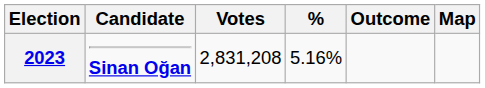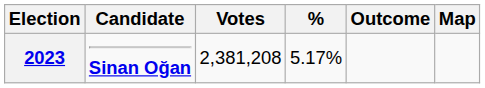(241, 58) 2,831,208 -> (241, 58) 2,381,208
(316, 58) 5.16% -> (316, 58) 5.17%
